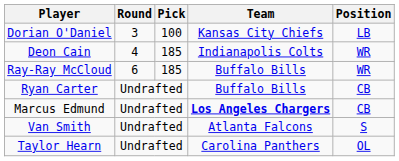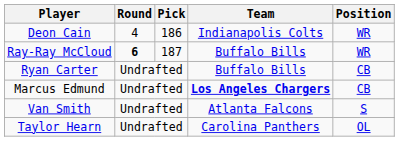- row: (59, 33)
(171, 52) 185 -> (171, 33) 186
(135, 70) normal -> (135, 52) bold
(171, 70) 185 -> (171, 52) 187
